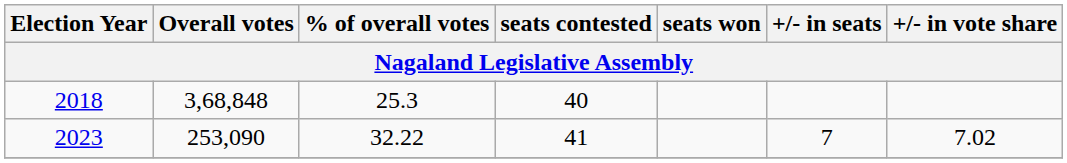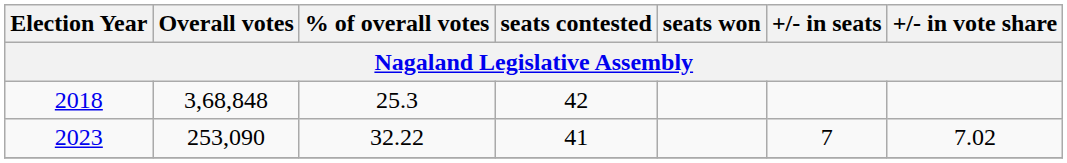(576, 99) 40 -> (576, 99) 42
